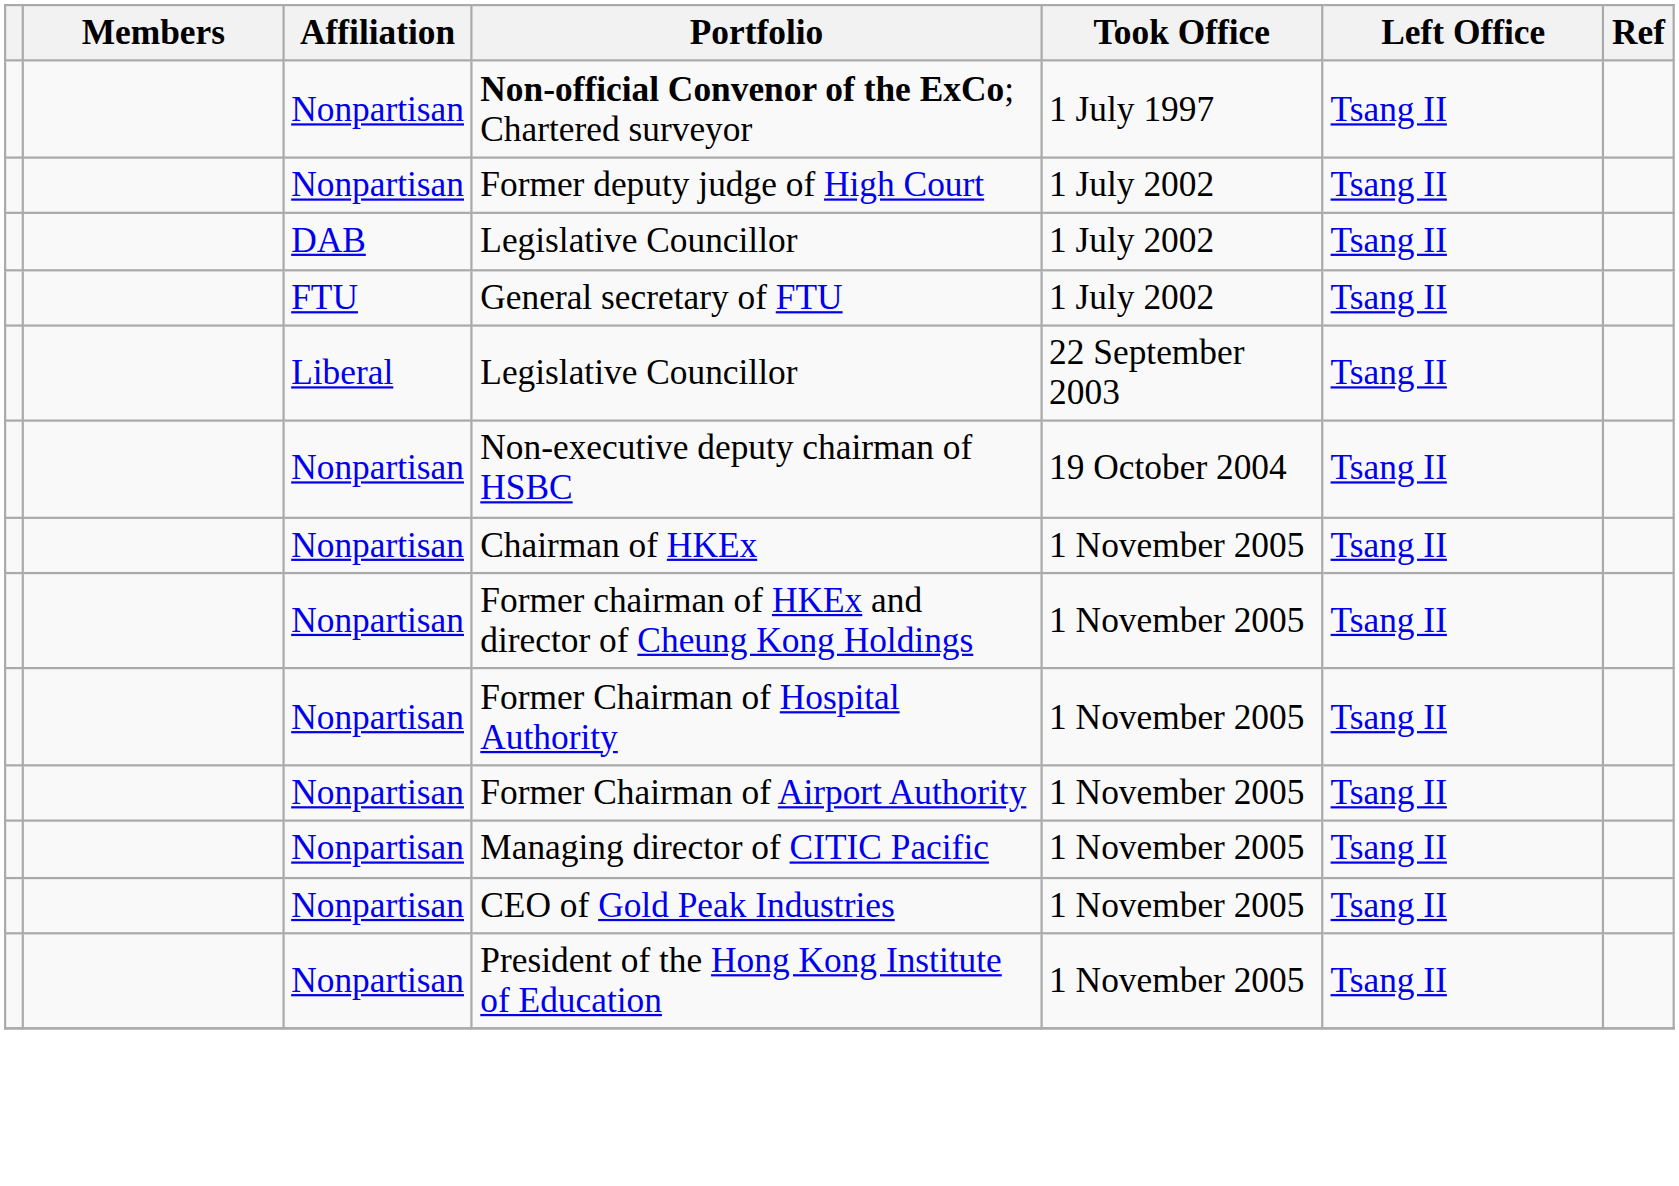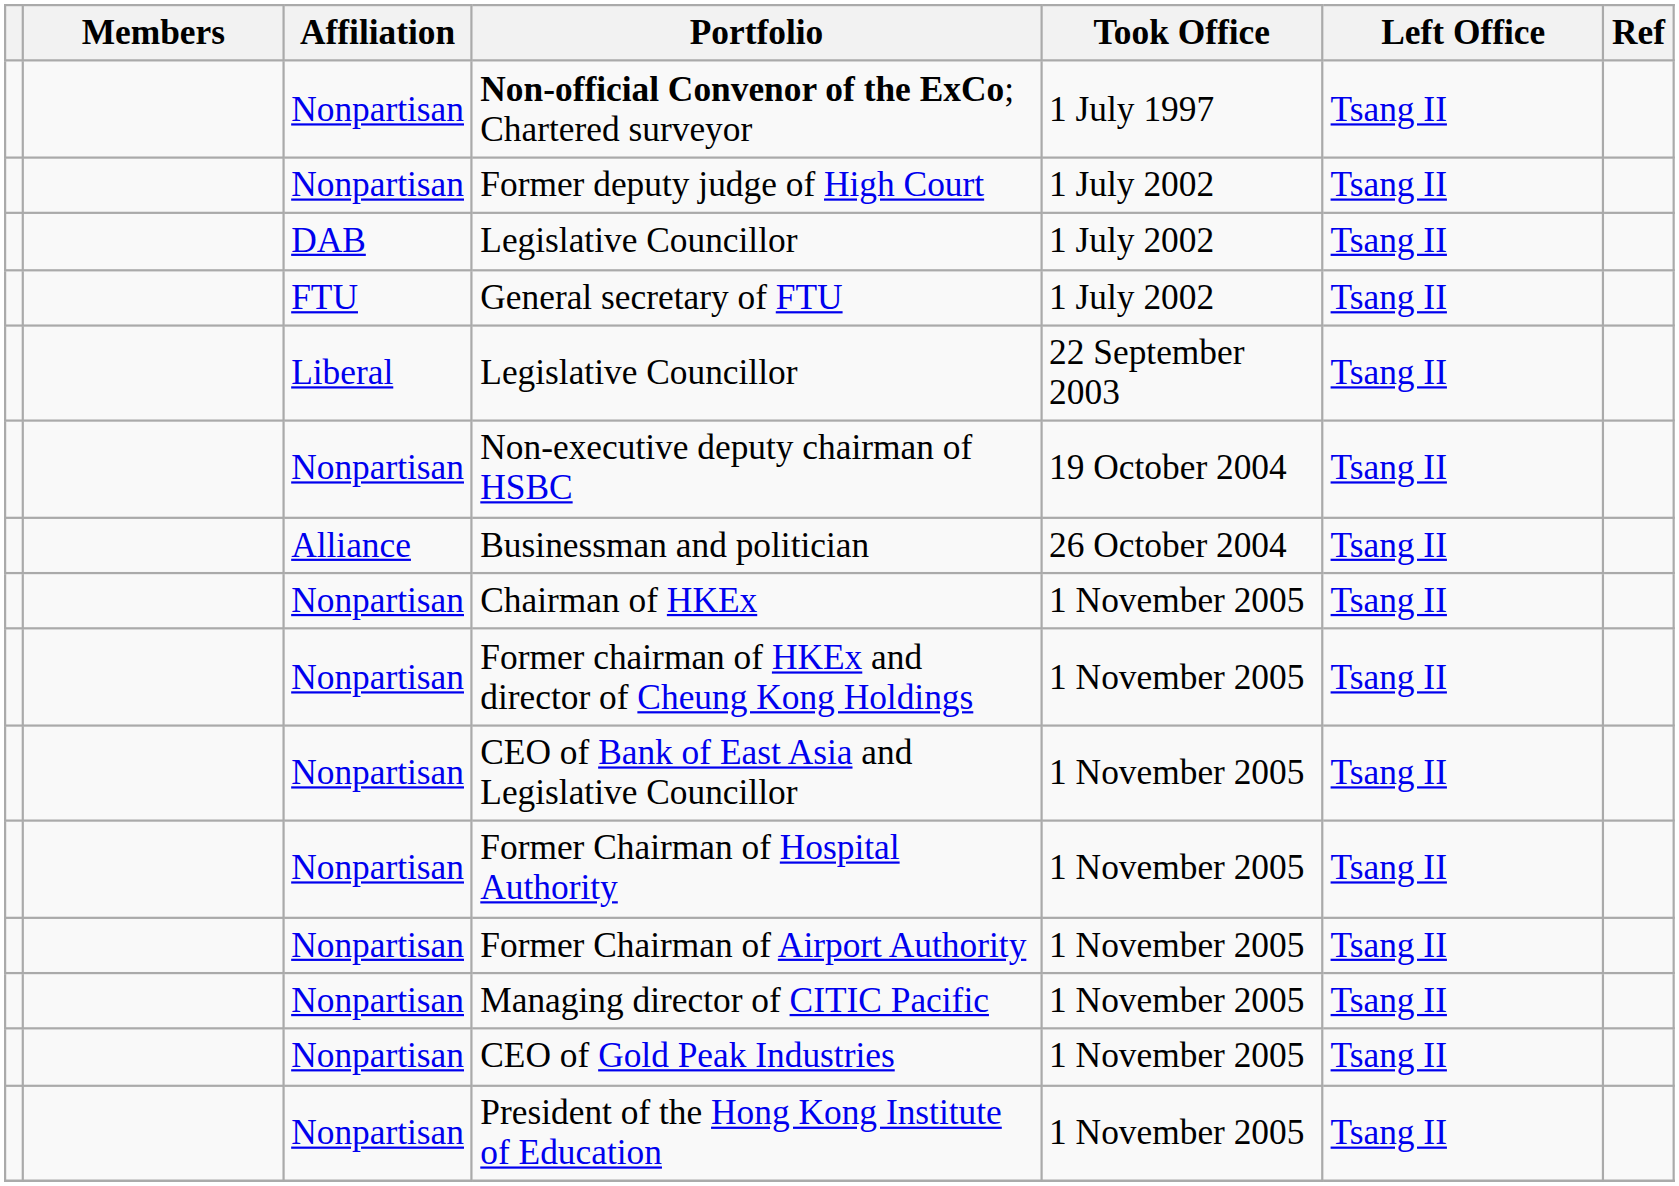+ row: (351, 544)
+ row: (378, 772)
